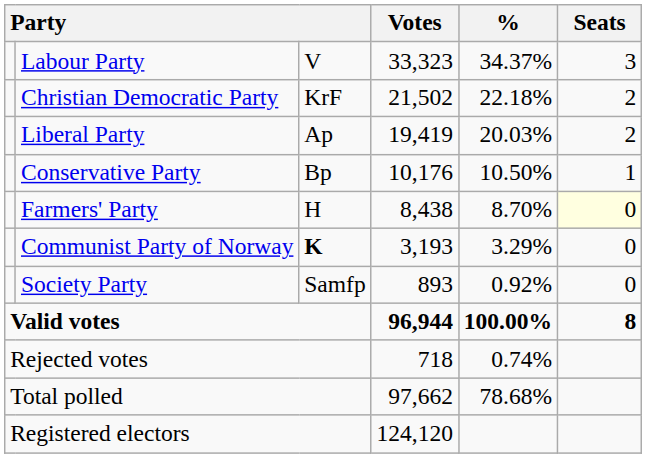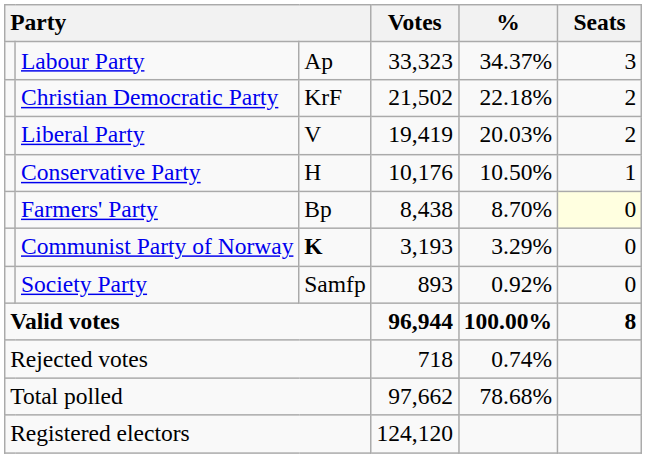(313, 60) V -> (319, 60) Ap
(319, 135) Ap -> (313, 135) V
(318, 172) Bp -> (313, 172) H
(313, 209) H -> (318, 209) Bp
